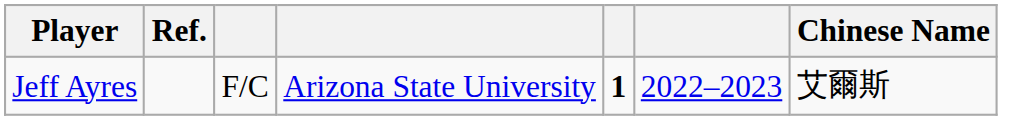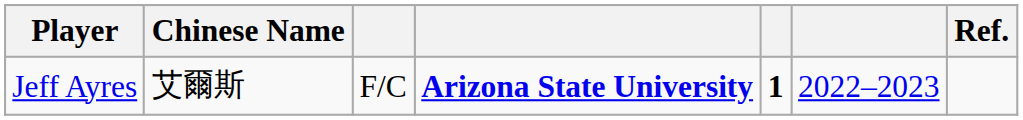columns swapped: (893, 30) <-> (179, 30)
(440, 85) normal -> (587, 85) bold
